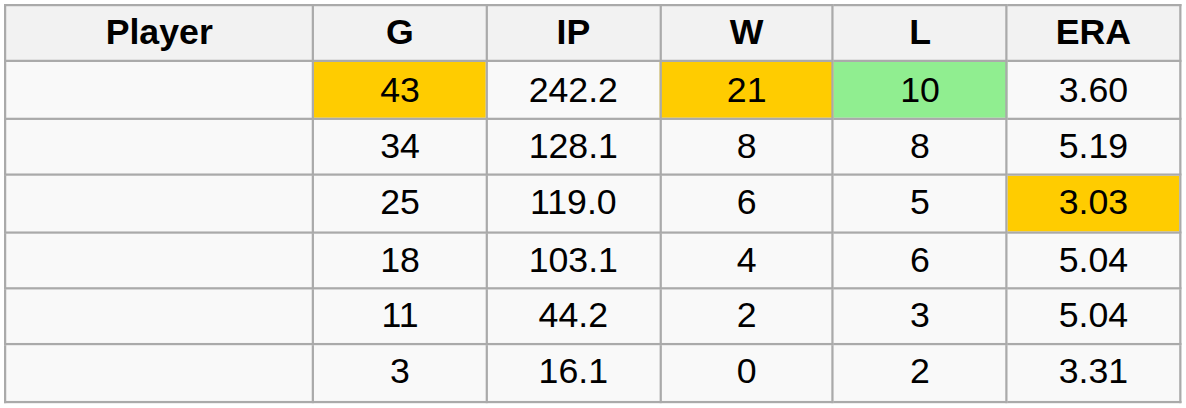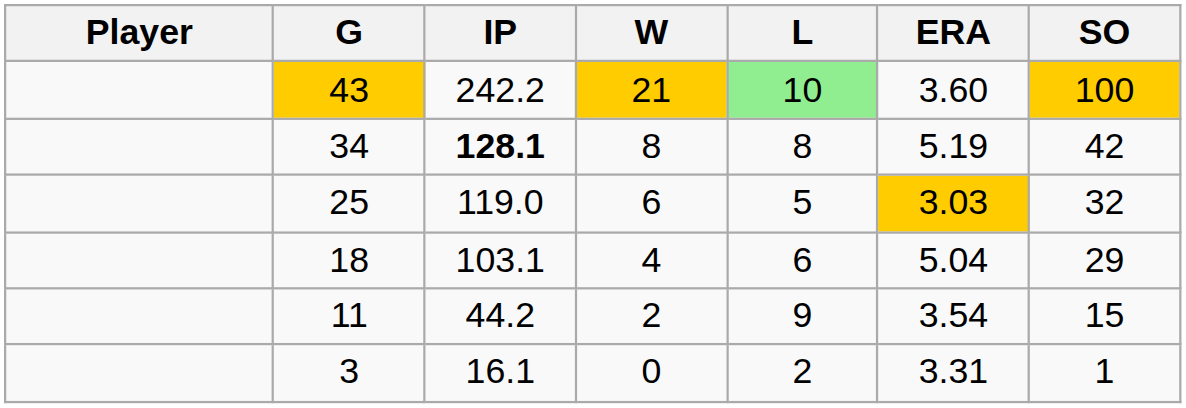+ column: (1105, 32)
(573, 145) normal -> (500, 145) bold
(920, 315) 3 -> (802, 315) 9
(1093, 315) 5.04 -> (953, 315) 3.54
